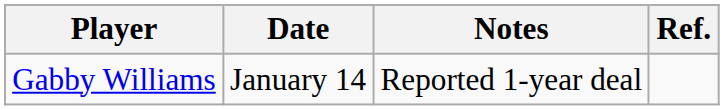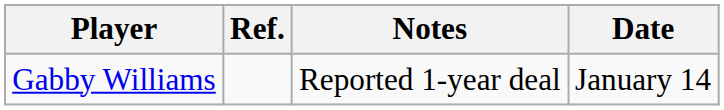columns swapped: (298, 29) <-> (684, 29)
